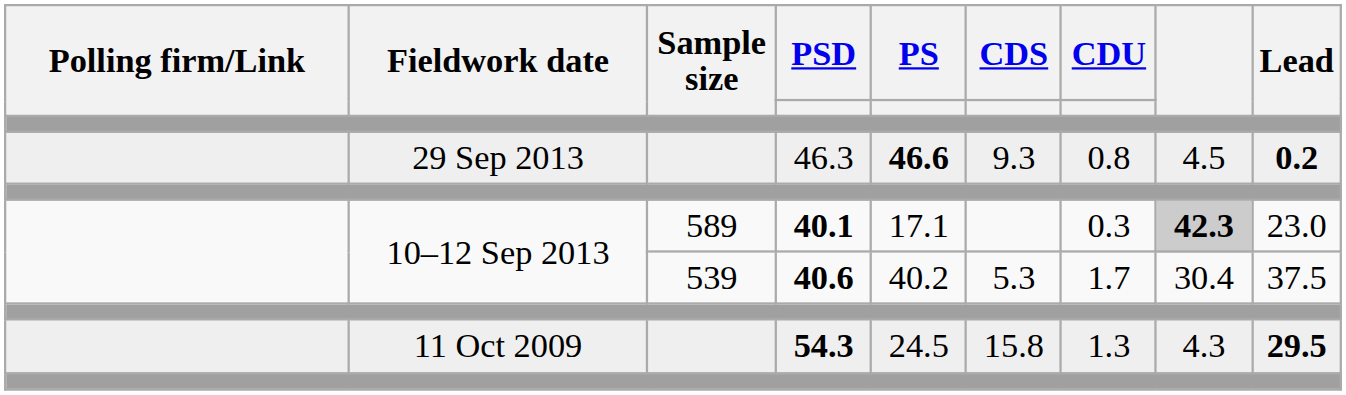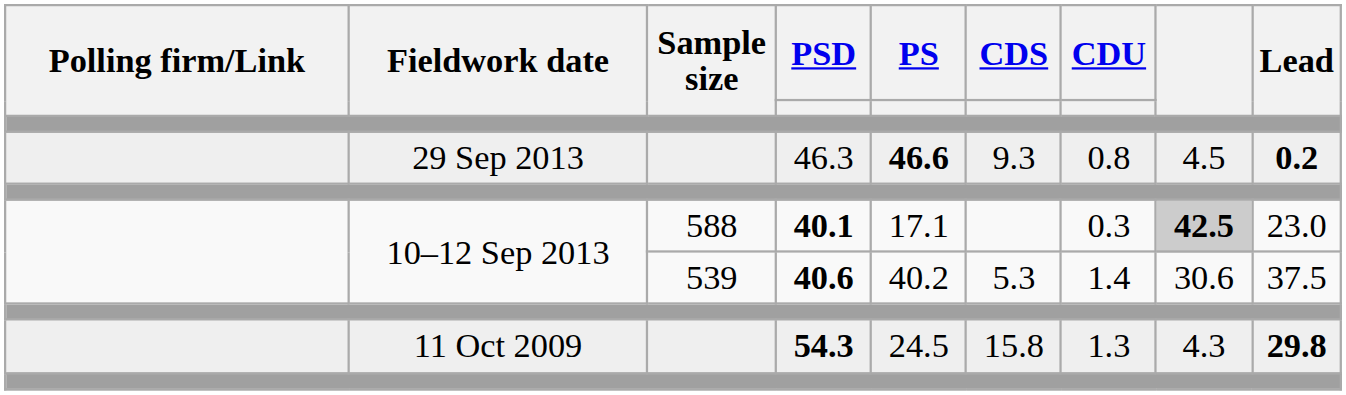(712, 225) 589 -> (712, 225) 588
(1204, 225) 42.3 -> (1204, 225) 42.5
(1109, 277) 1.7 -> (1109, 277) 1.4
(1204, 277) 30.4 -> (1204, 277) 30.6
(1297, 345) 29.5 -> (1297, 345) 29.8
